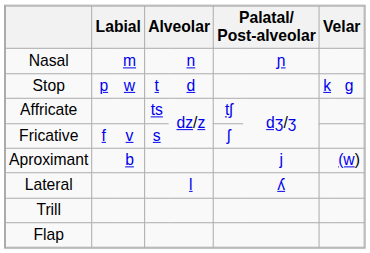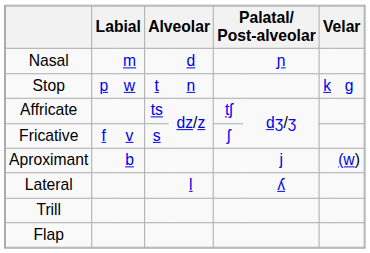(191, 61) n -> (191, 61) d
(191, 85) d -> (191, 85) n
